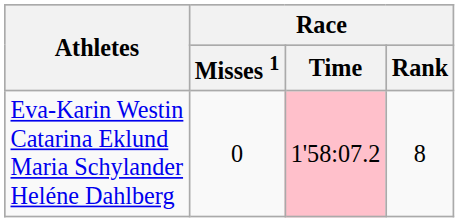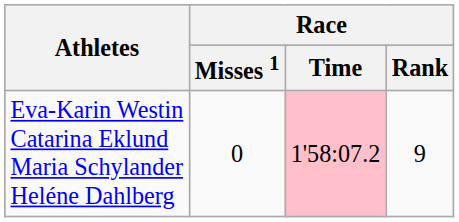(420, 153) 8 -> (420, 153) 9
